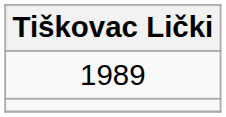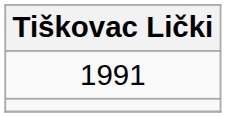(113, 74) 1989 -> (113, 74) 1991
